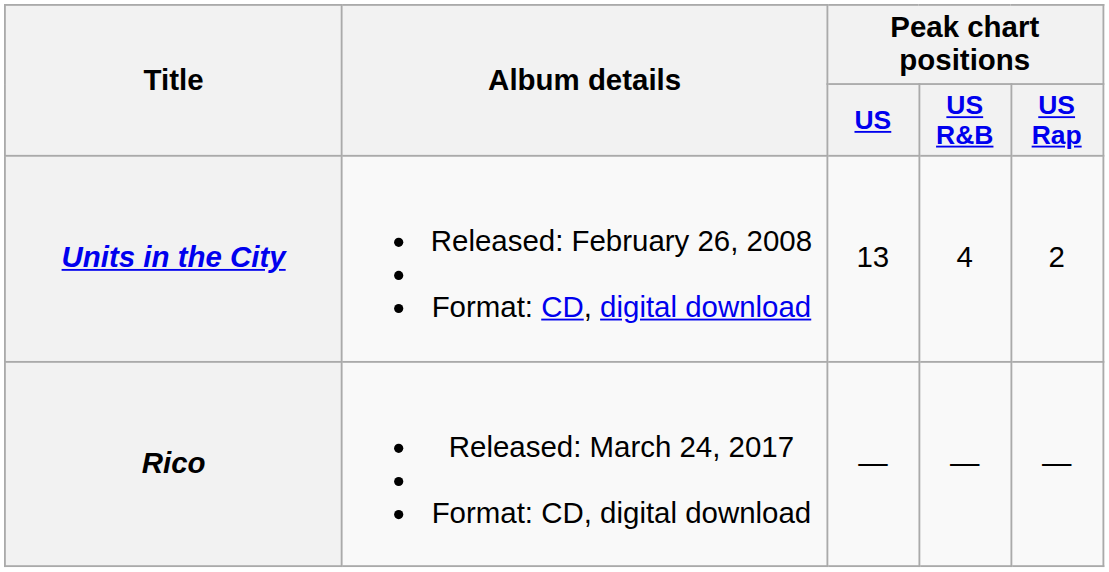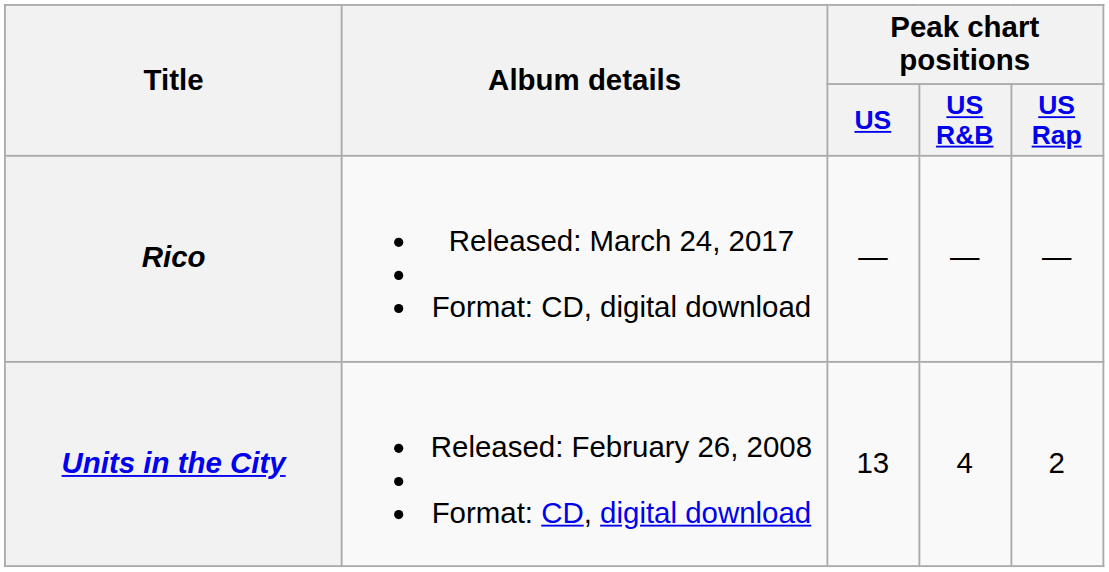rows swapped: (174, 258) <-> (174, 463)
